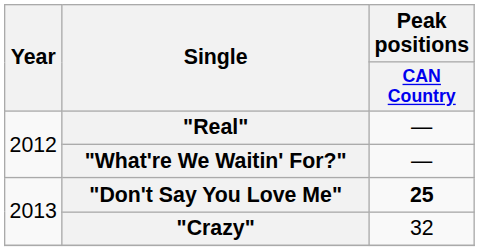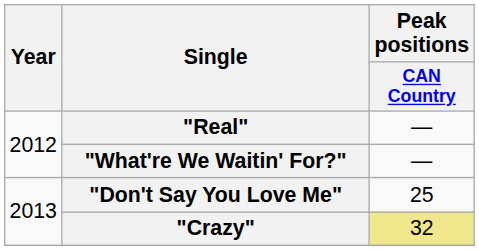(422, 194) bold -> (422, 194) normal
(422, 228) no background -> (422, 228) khaki background
